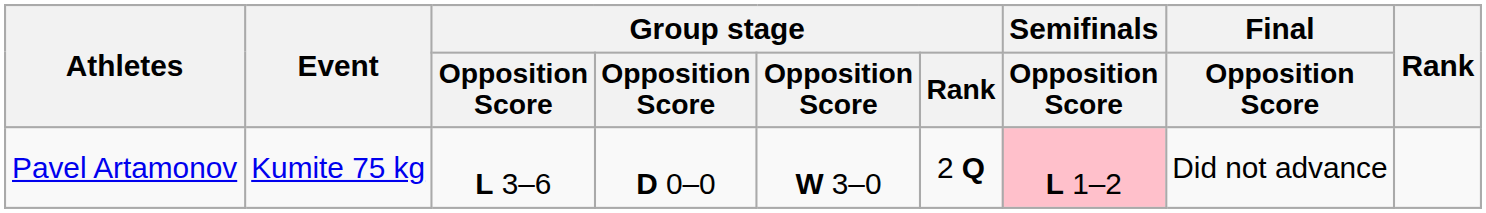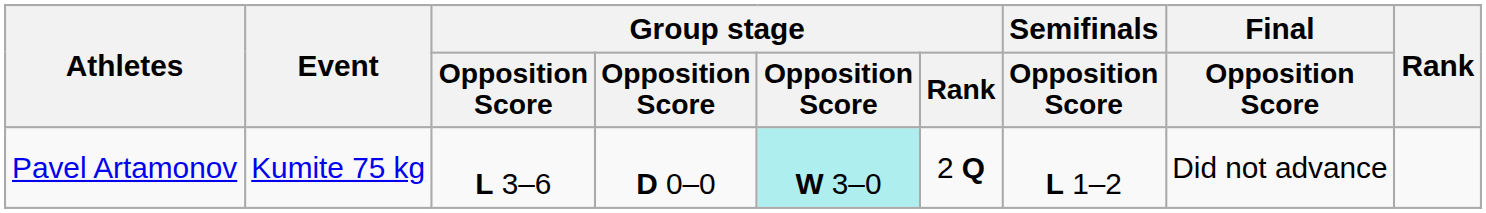(838, 185) no background -> (838, 185) paleturquoise background
(1084, 185) pink background -> (1084, 185) no background
